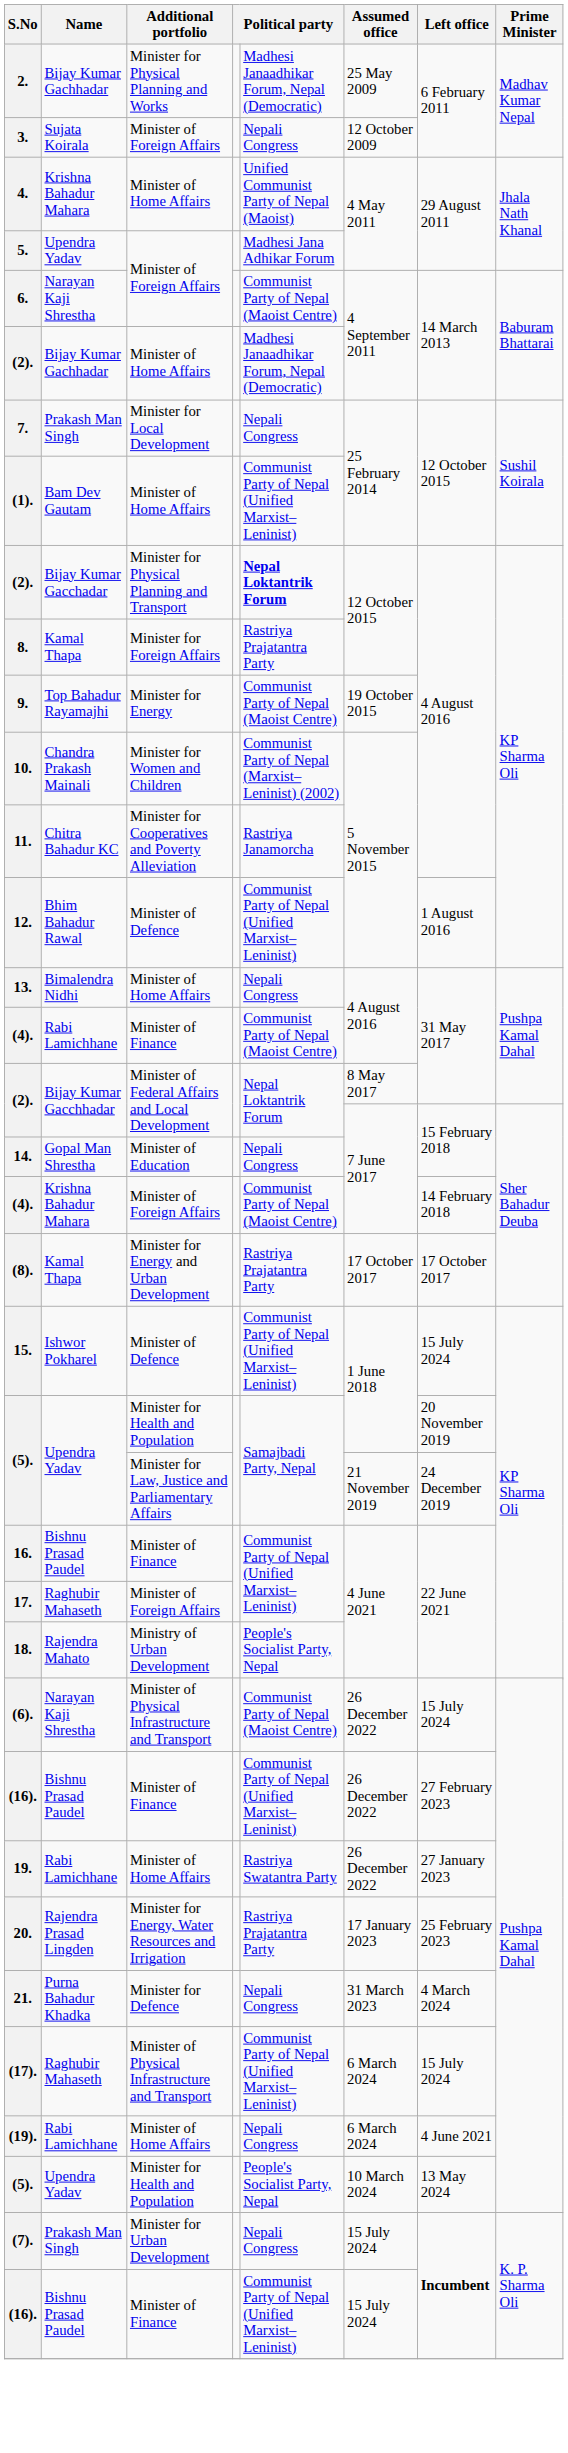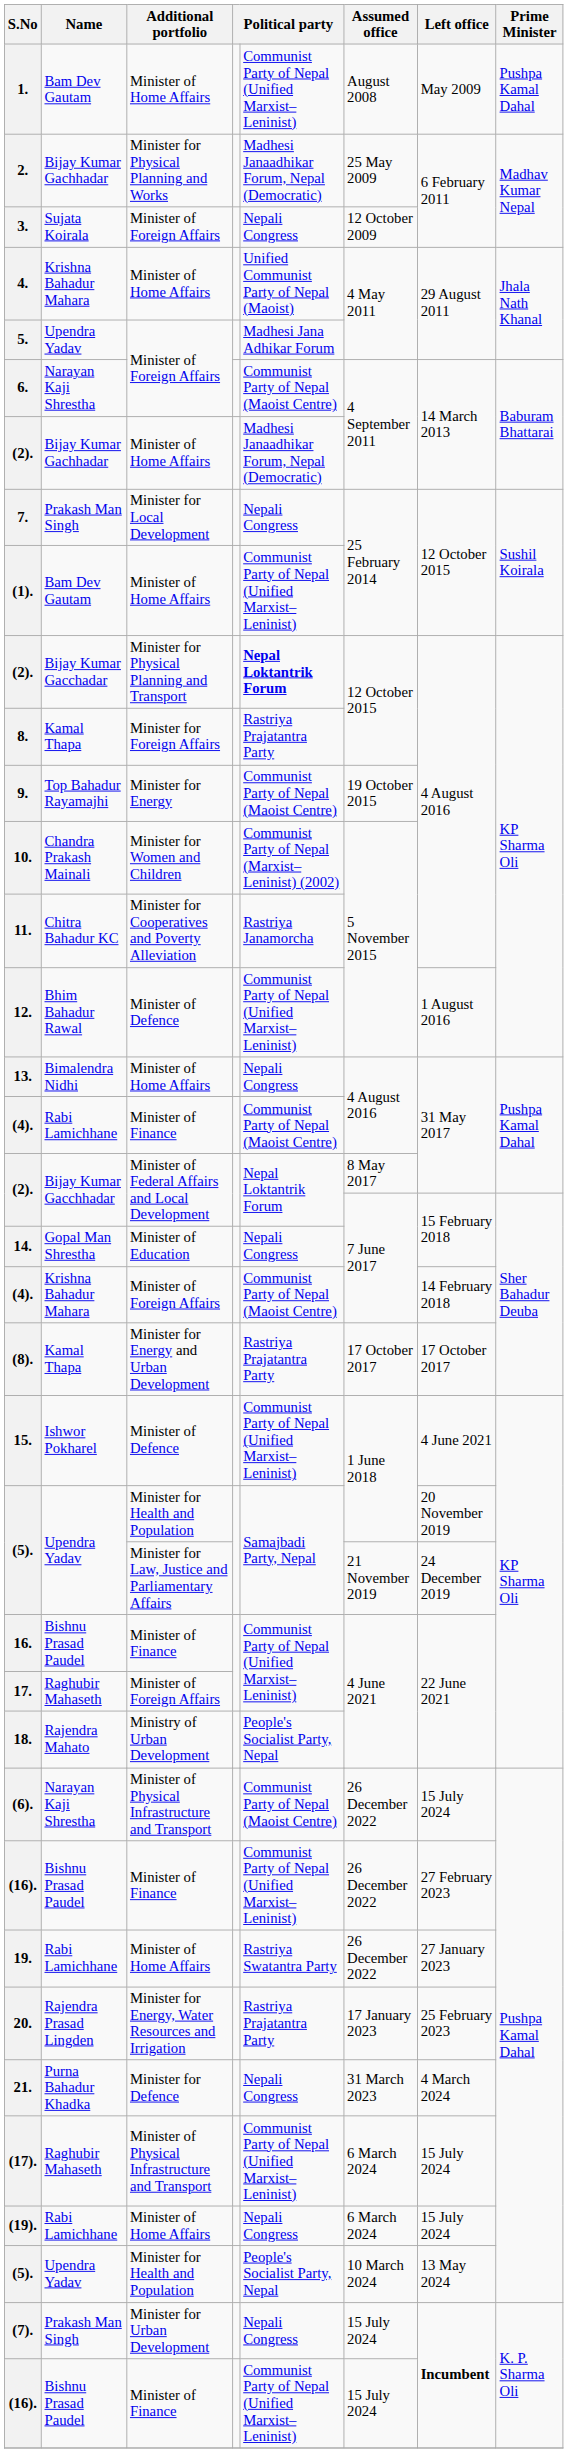+ row: (23, 89)
(442, 1350) 15 July 2024 -> (456, 1440) 4 June 2021
(456, 2136) 4 June 2021 -> (442, 2225) 15 July 2024
